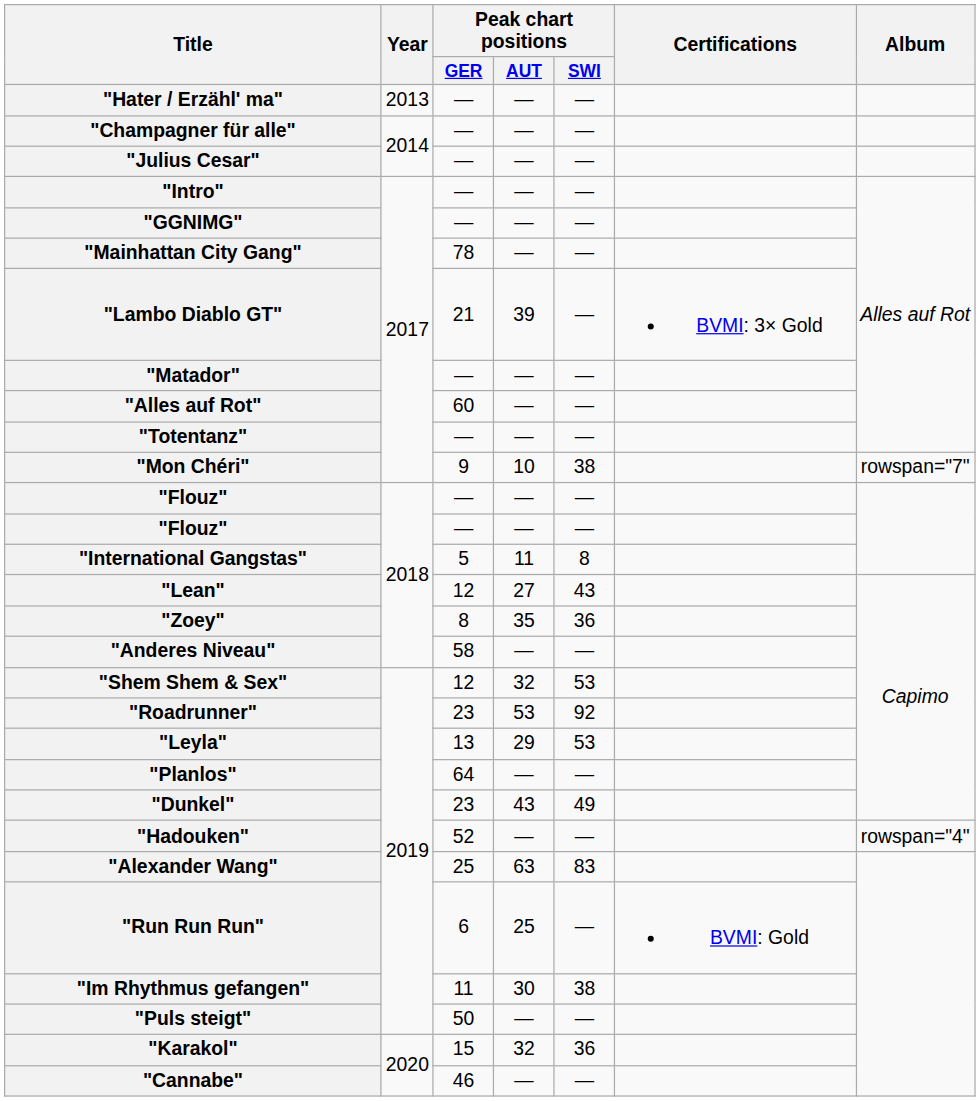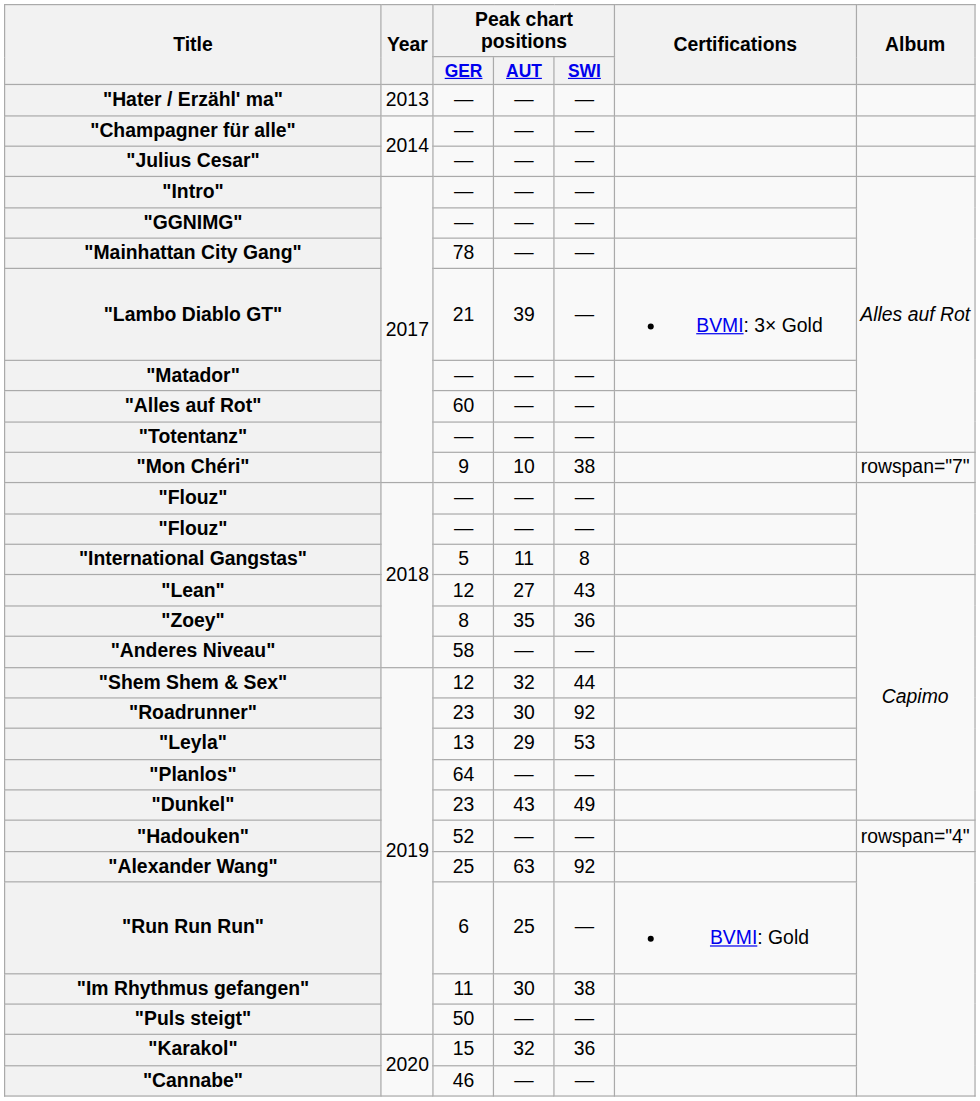(584, 682) 53 -> (584, 682) 44
(524, 713) 53 -> (524, 713) 30
(584, 866) 83 -> (584, 866) 92
